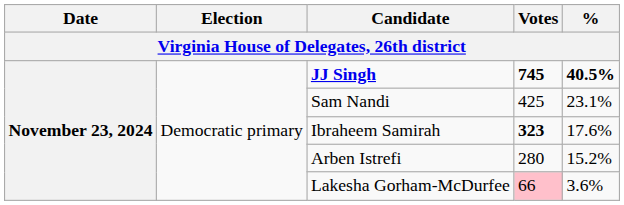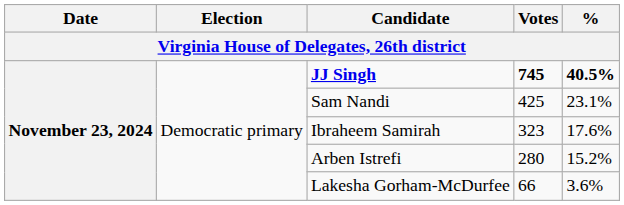(531, 130) bold -> (531, 130) normal
(527, 185) pink background -> (527, 185) no background
